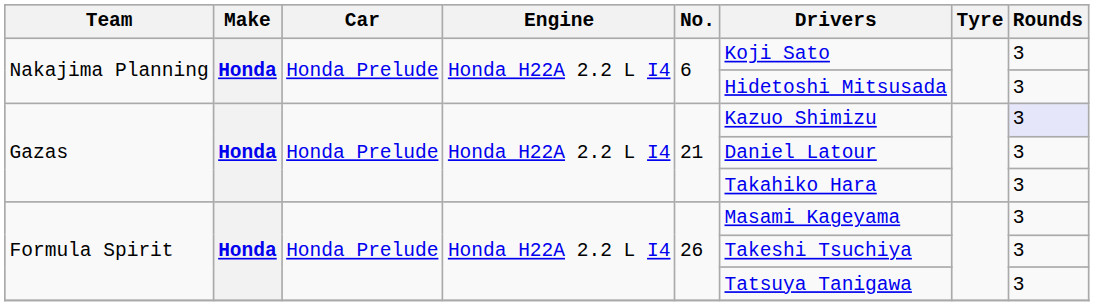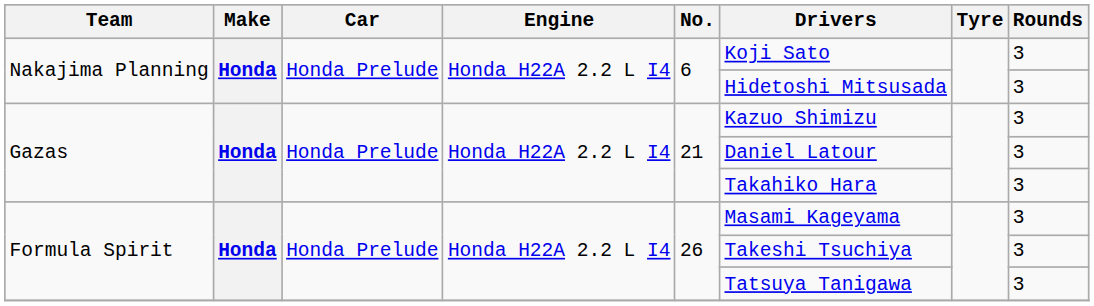(1019, 119) lavender background -> (1019, 119) no background
